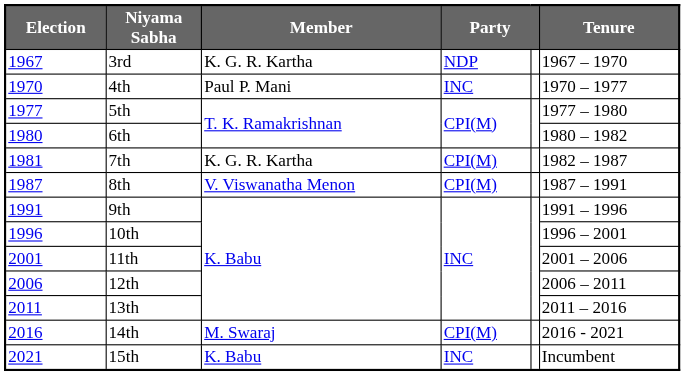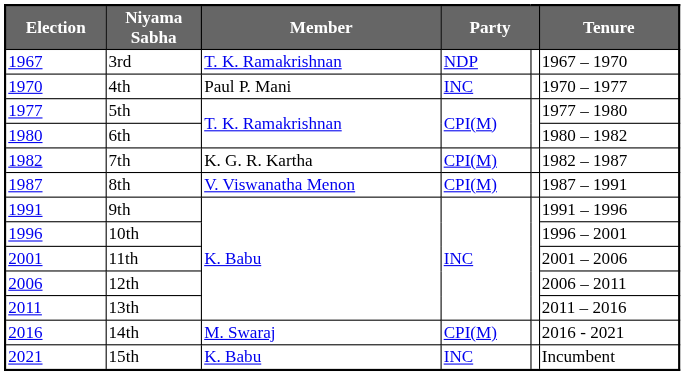(258, 61) K. G. R. Kartha -> (273, 61) T. K. Ramakrishnan
(25, 160) 1981 -> (25, 160) 1982
